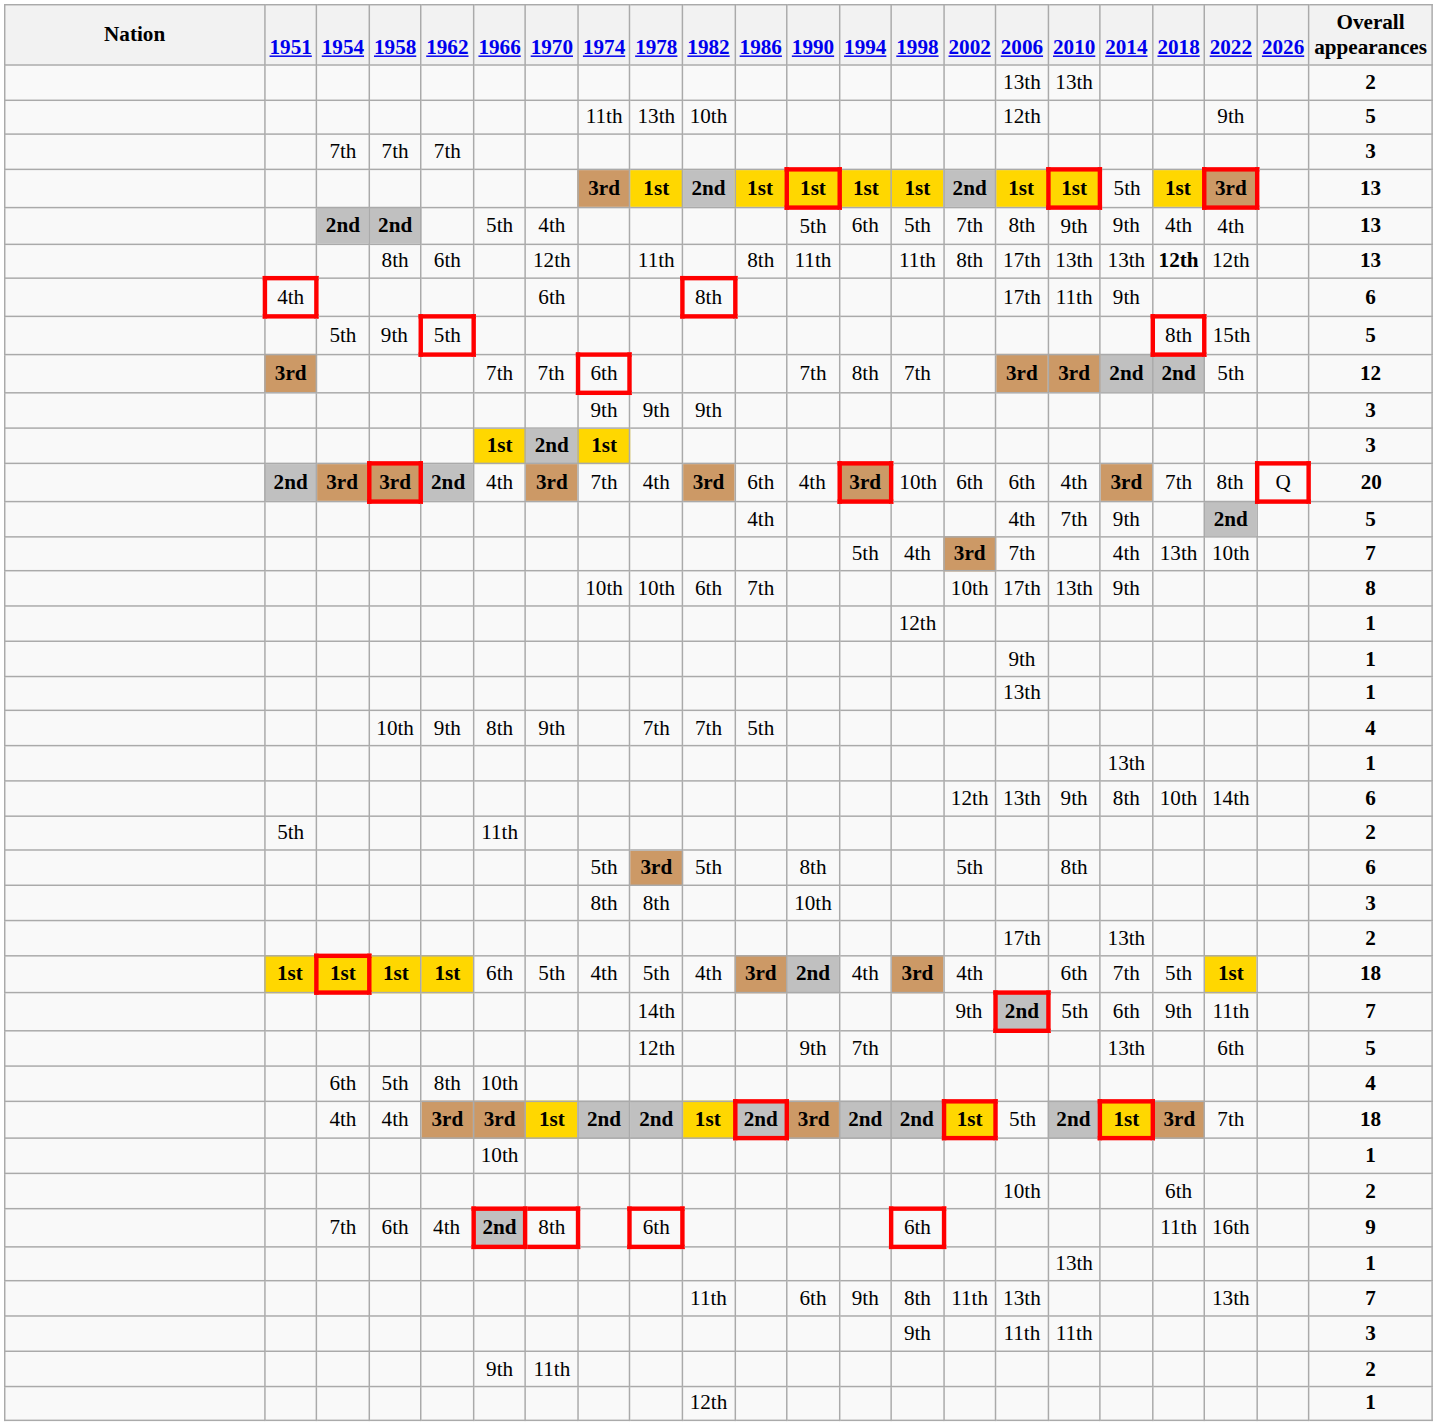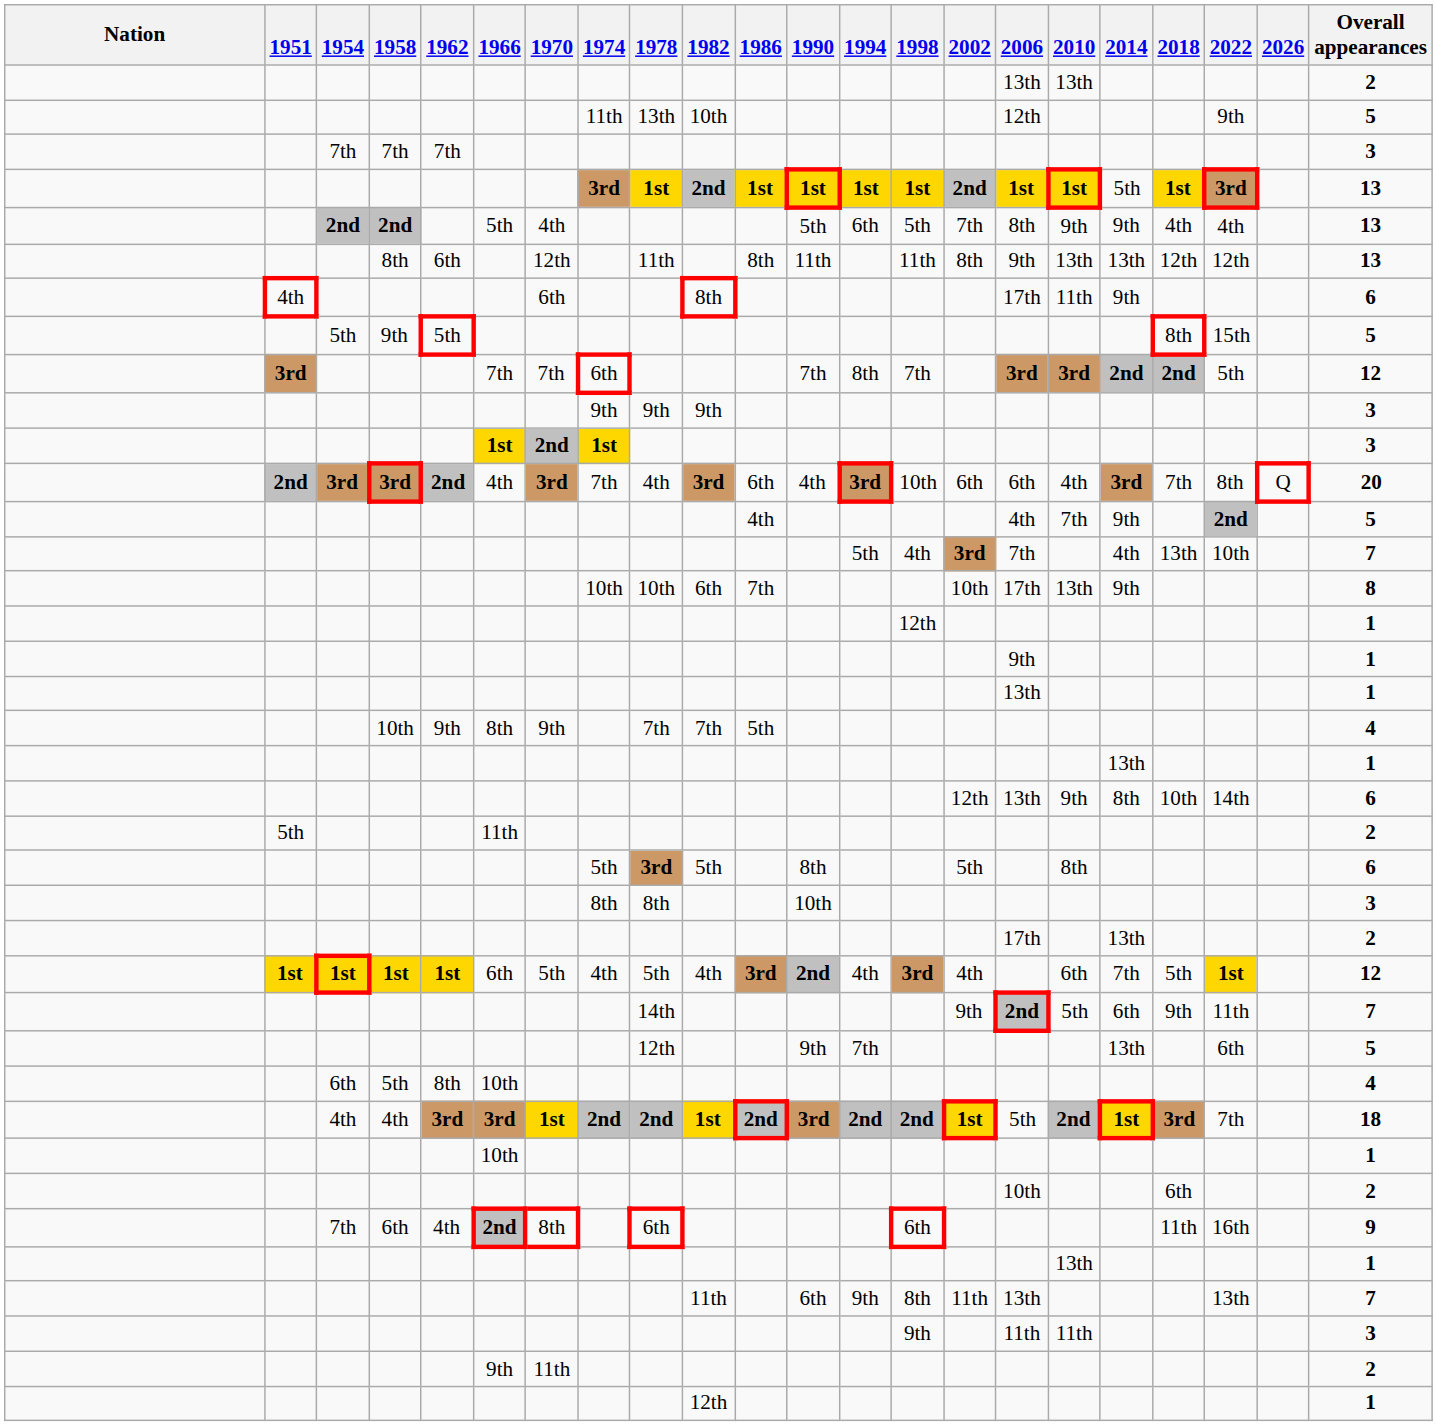(1022, 261) 17th -> (1022, 261) 9th
(1179, 261) bold -> (1179, 261) normal
(1371, 974) 18 -> (1371, 974) 12
